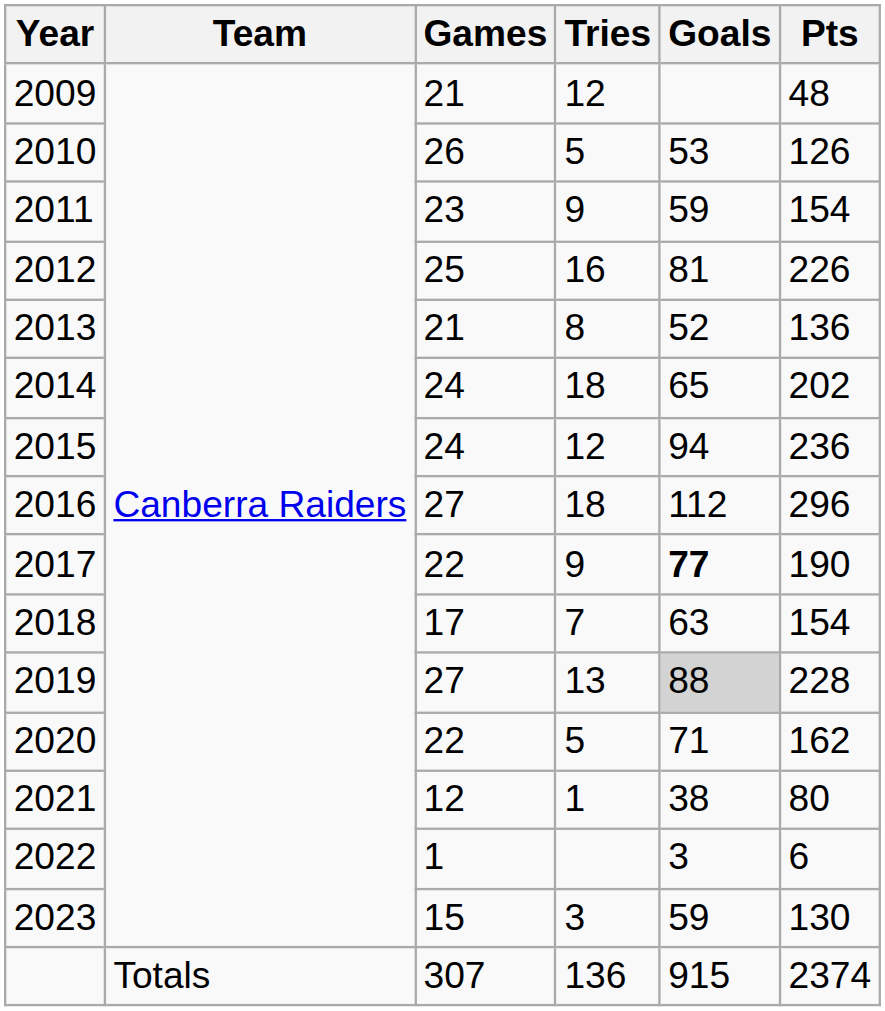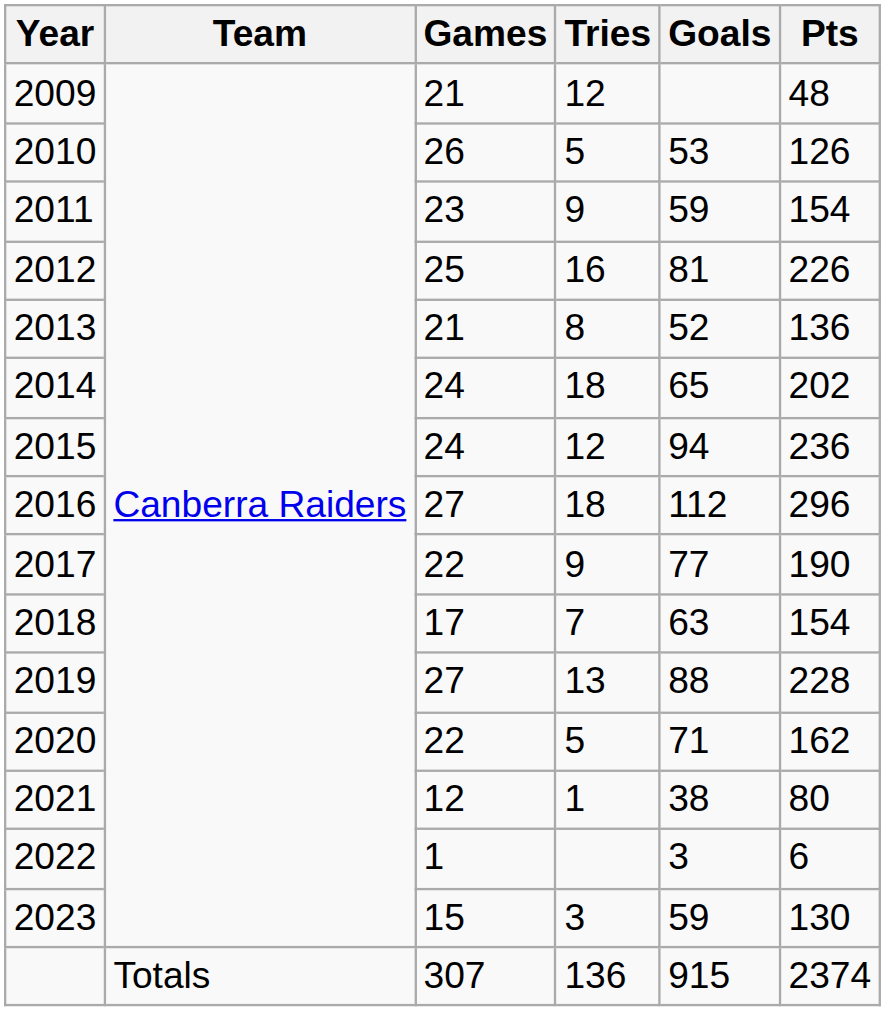(689, 563) bold -> (689, 563) normal
(689, 681) lightgrey background -> (689, 681) no background
